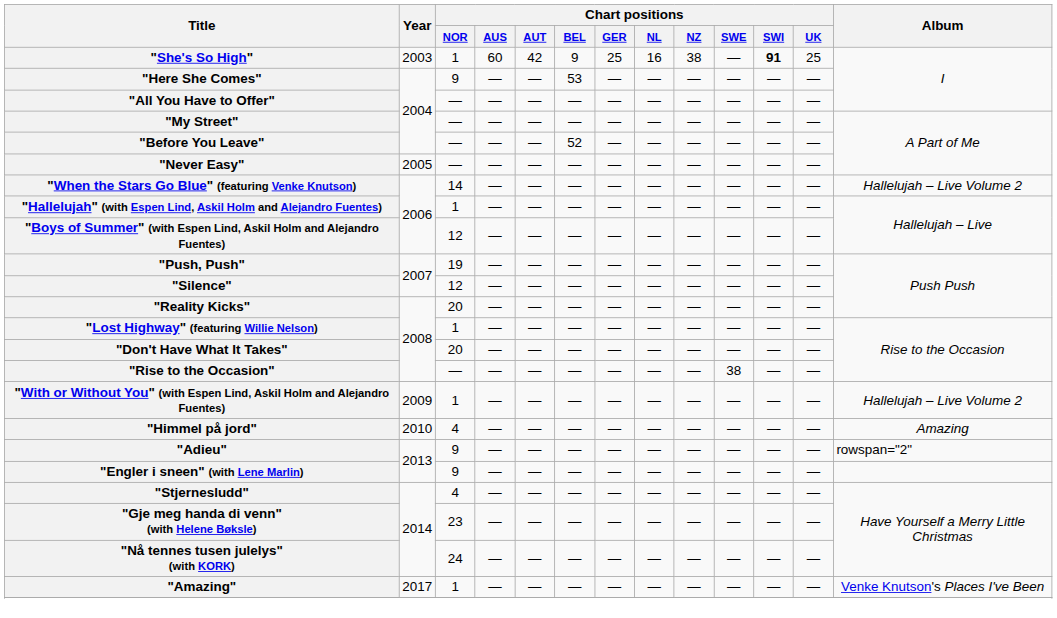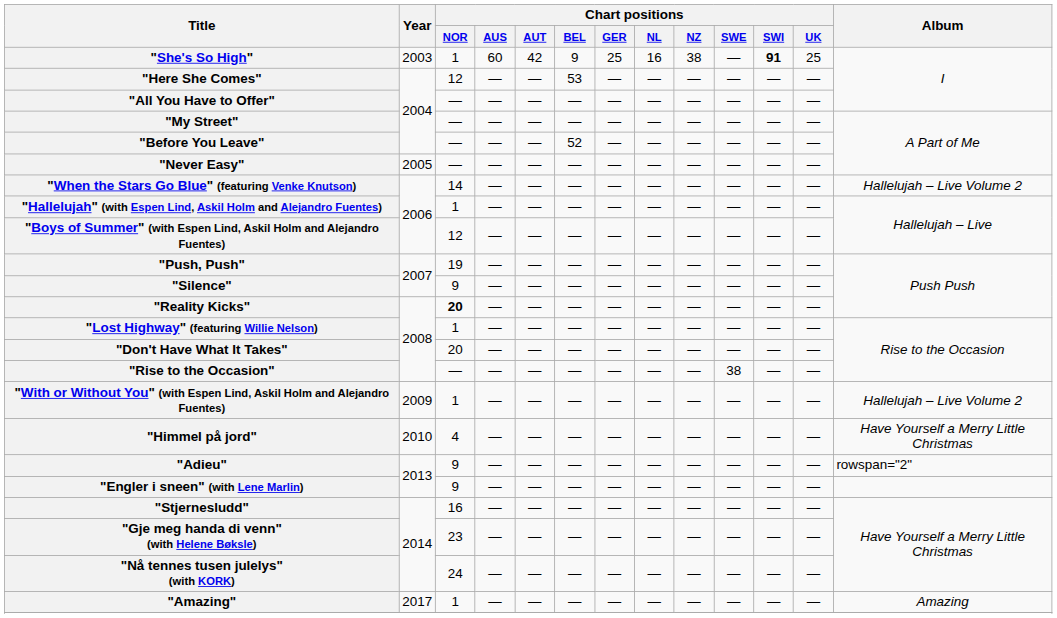(455, 79) 9 -> (455, 79) 12
(455, 286) 12 -> (455, 286) 9
(455, 307) normal -> (455, 307) bold
(943, 429) Amazing -> (943, 436) Have Yourself a Merry Little Christmas
(455, 493) 4 -> (455, 508) 16
(943, 587) Venke Knutson's Places I've Been -> (943, 602) Amazing
